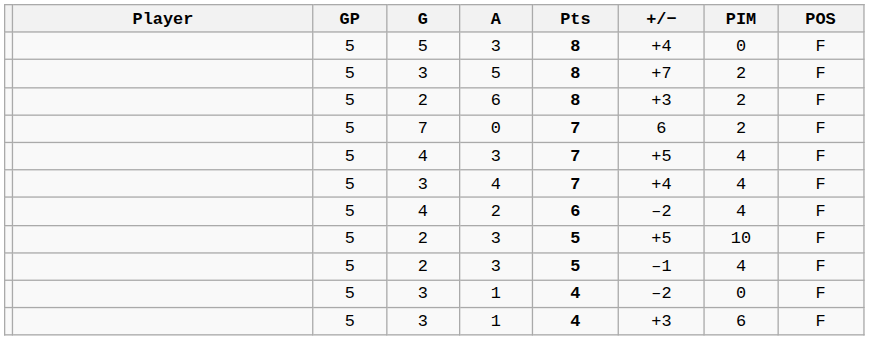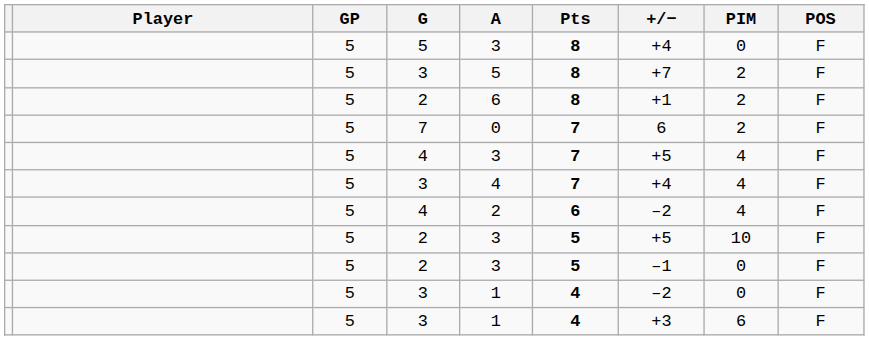(661, 101) +3 -> (661, 101) +1
(741, 266) 4 -> (741, 266) 0
